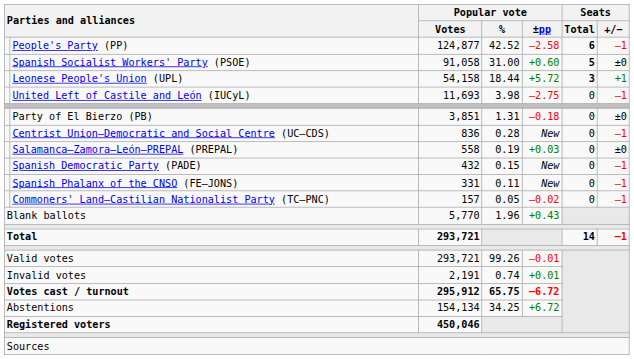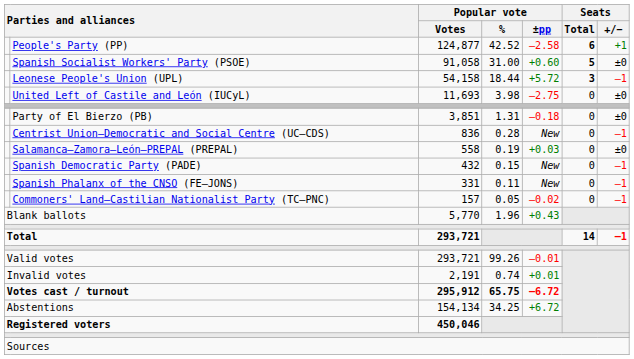(621, 46) –1 -> (621, 46) +1
(621, 79) +1 -> (621, 79) –1
(621, 95) –1 -> (621, 95) ±0
